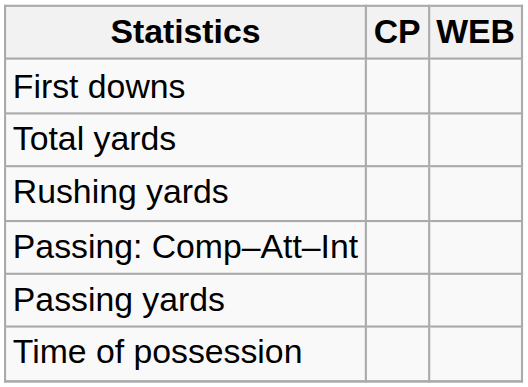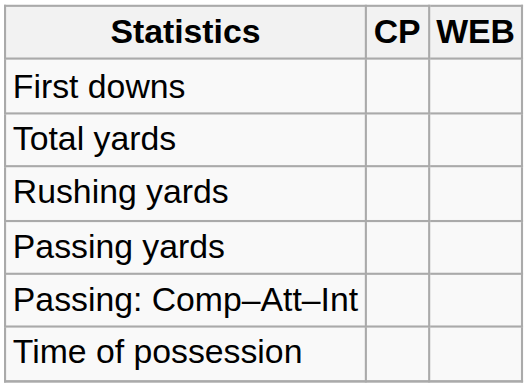rows swapped: (119, 299) <-> (185, 246)
